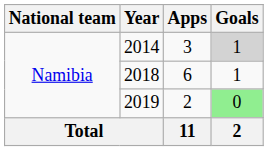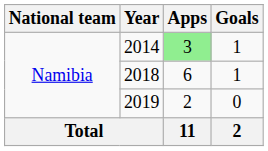(187, 46) no background -> (187, 46) lightgreen background
(237, 46) lightgrey background -> (237, 46) no background
(237, 103) lightgreen background -> (237, 103) no background
